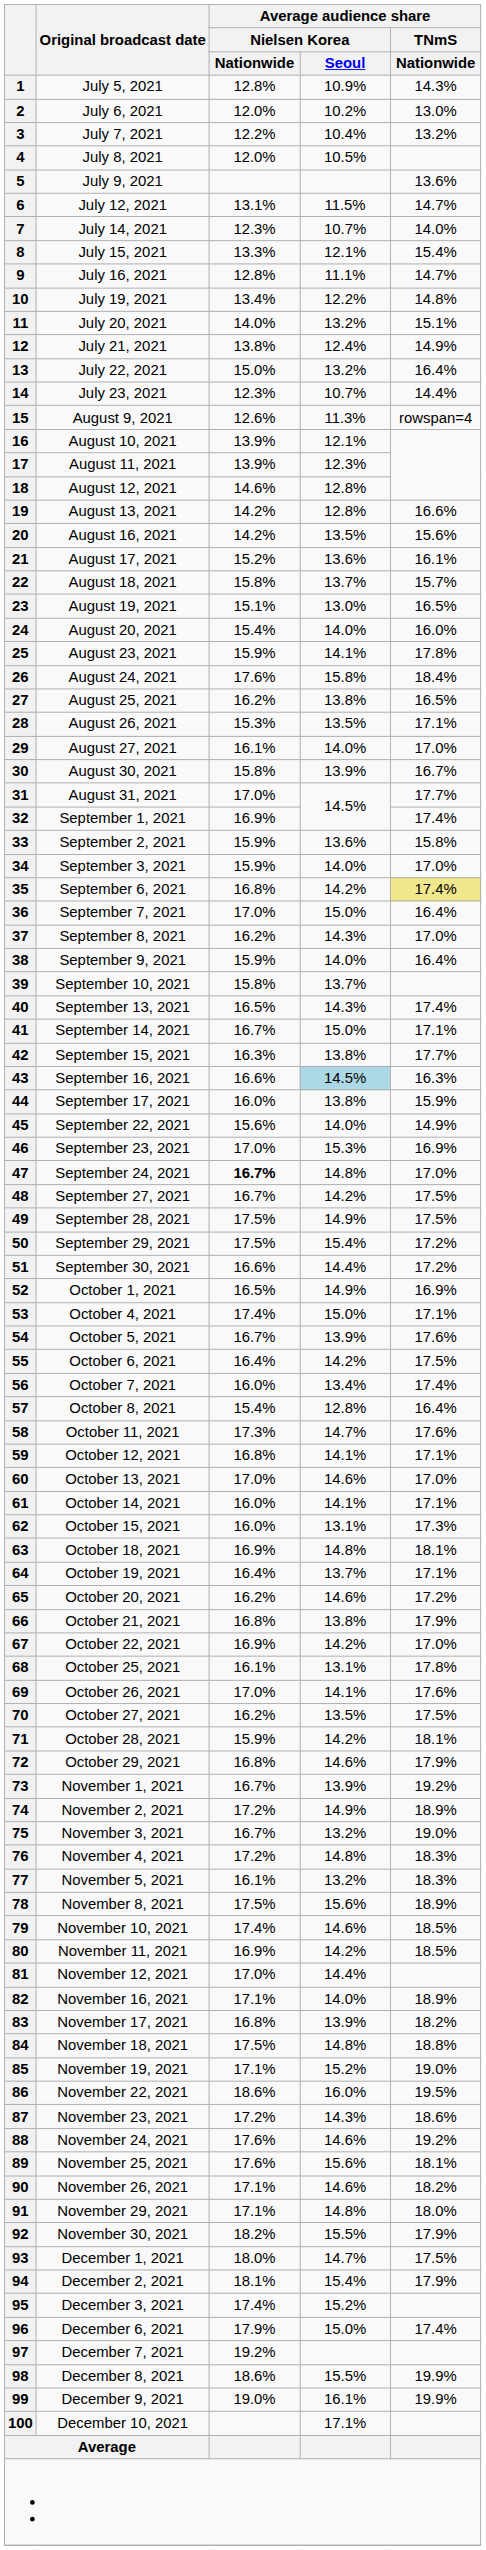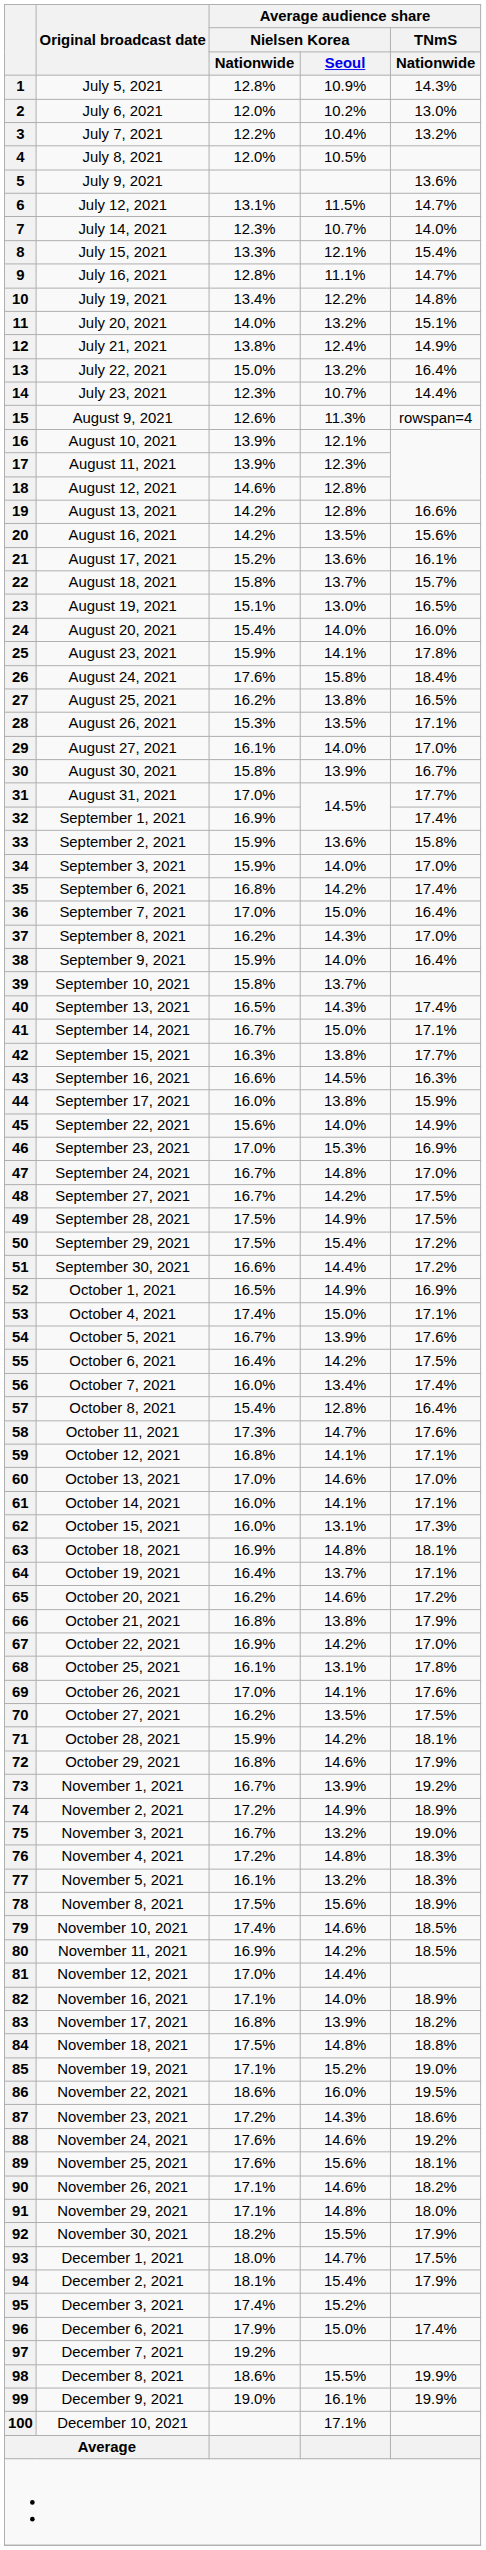(436, 889) khaki background -> (436, 889) no background
(345, 1078) lightblue background -> (345, 1078) no background
(255, 1172) bold -> (255, 1172) normal
